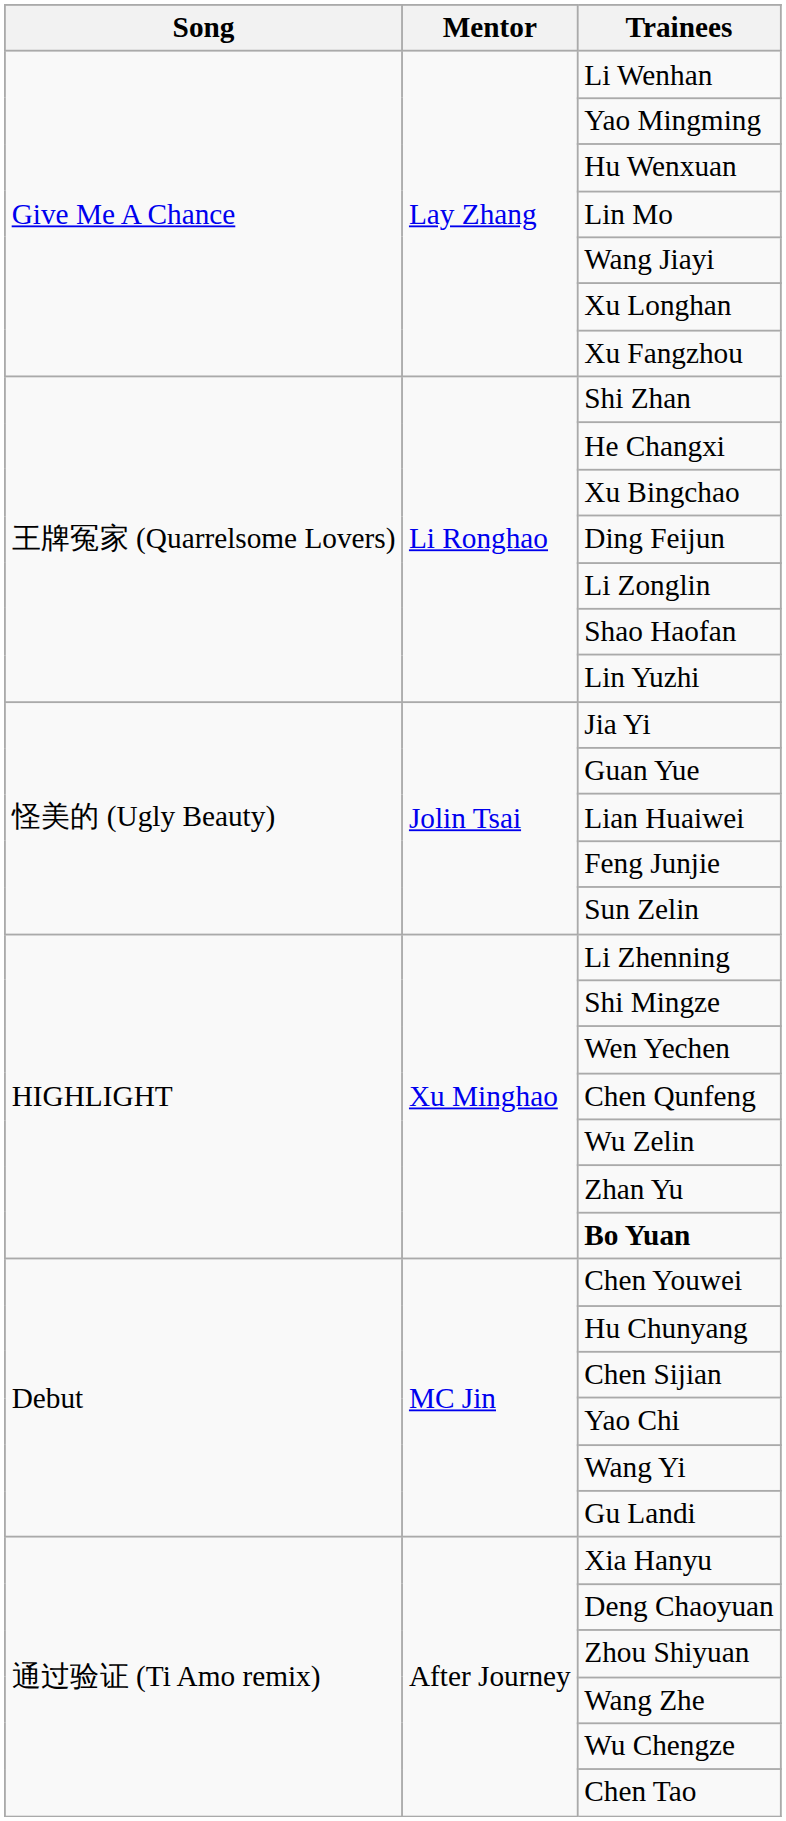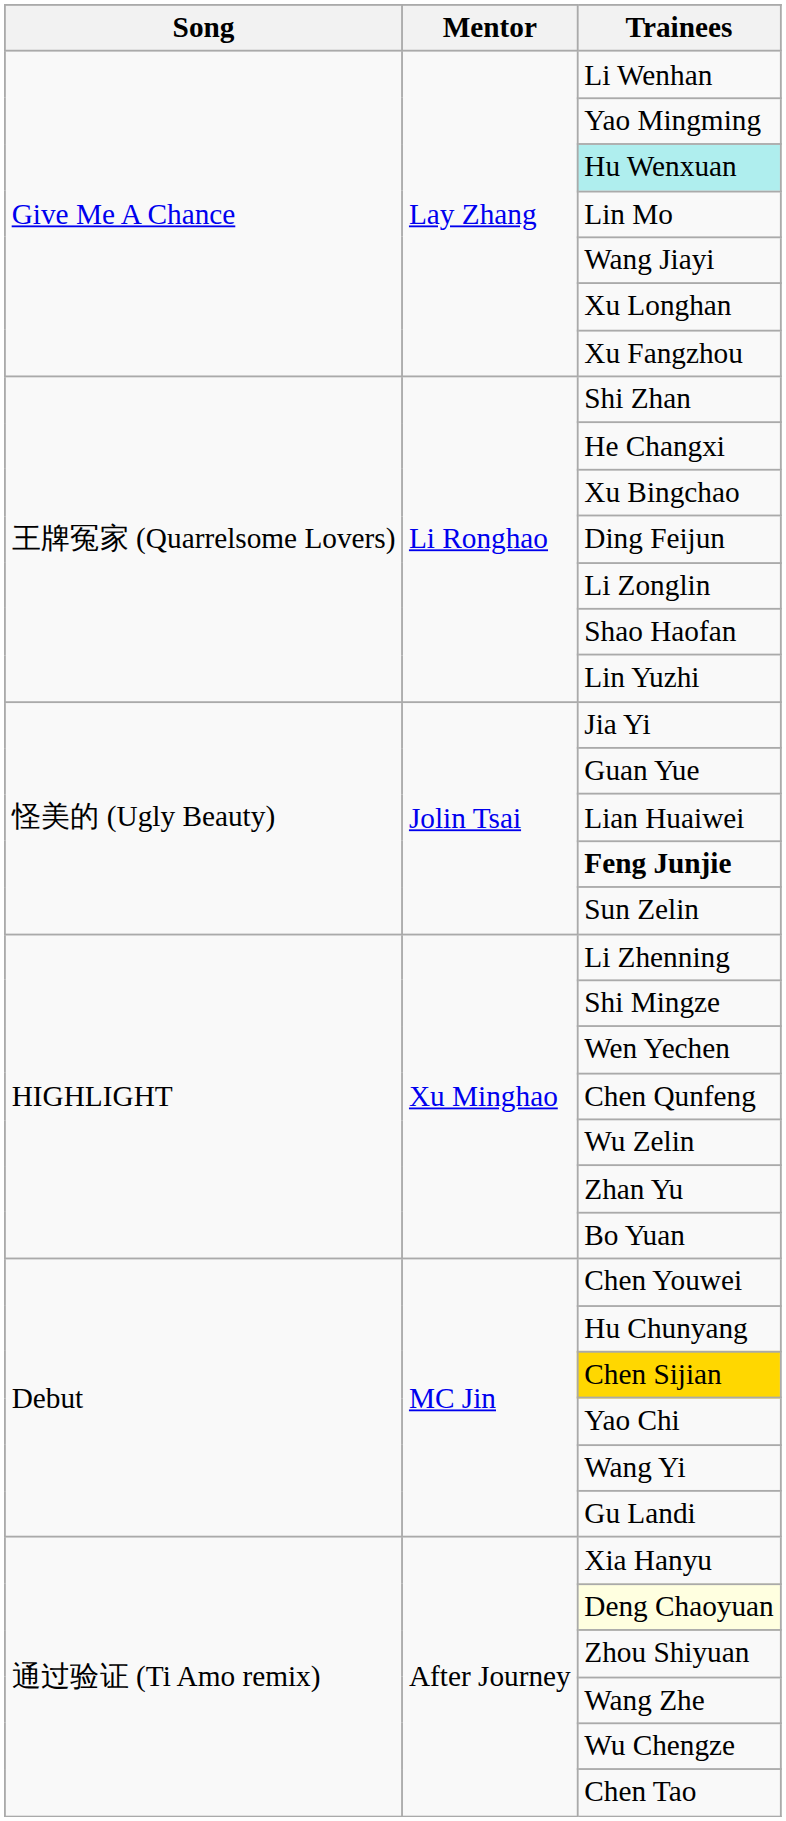(660, 167) no background -> (660, 167) paleturquoise background
(652, 863) normal -> (658, 863) bold
(637, 1235) bold -> (635, 1235) normal
(653, 1374) no background -> (653, 1374) gold background
(679, 1606) no background -> (679, 1606) lightyellow background
